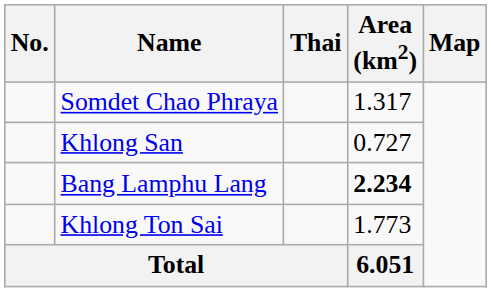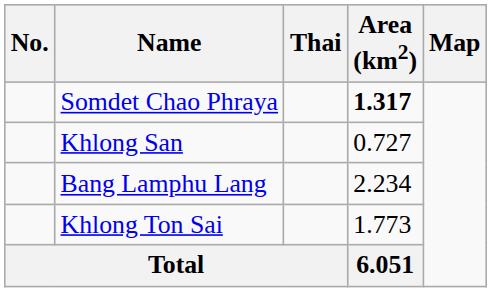(385, 102) normal -> (385, 102) bold
(385, 184) bold -> (385, 184) normal
